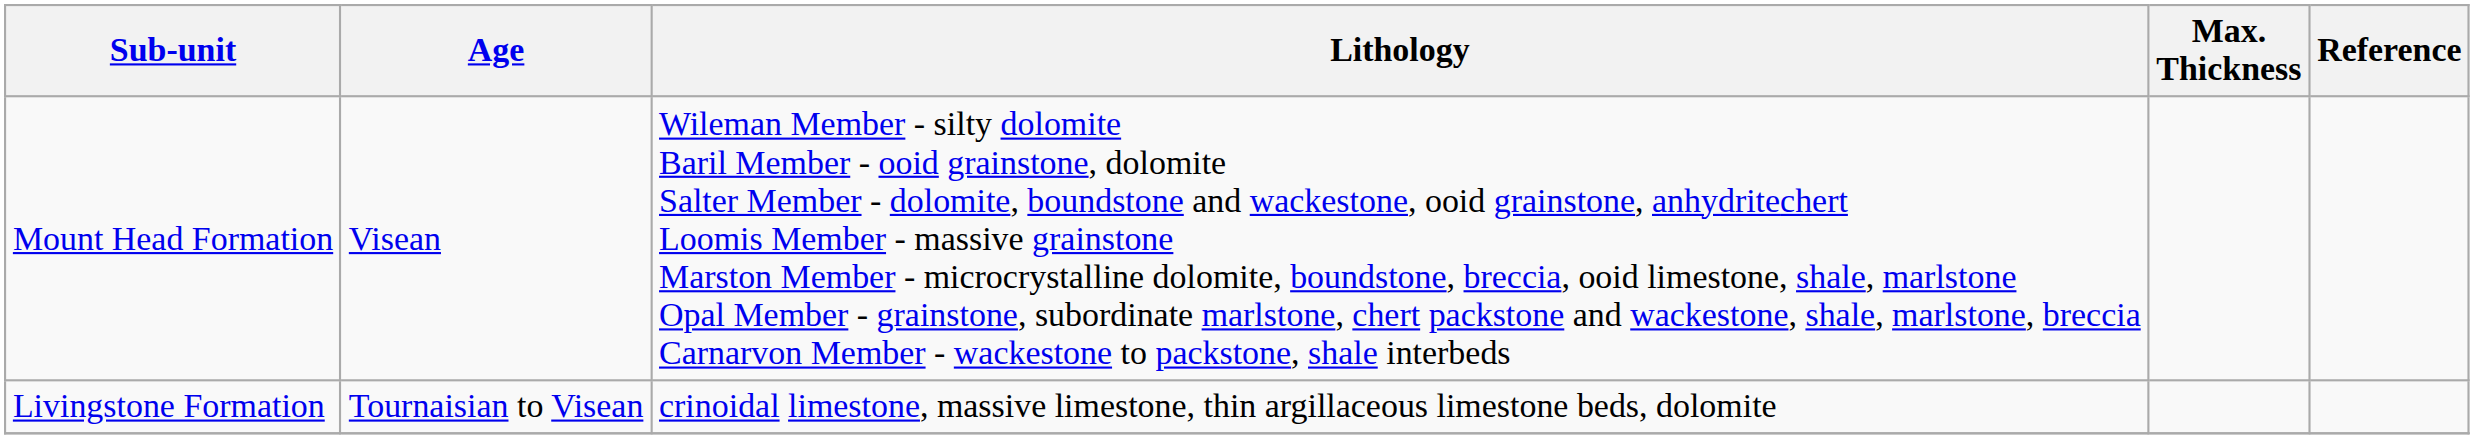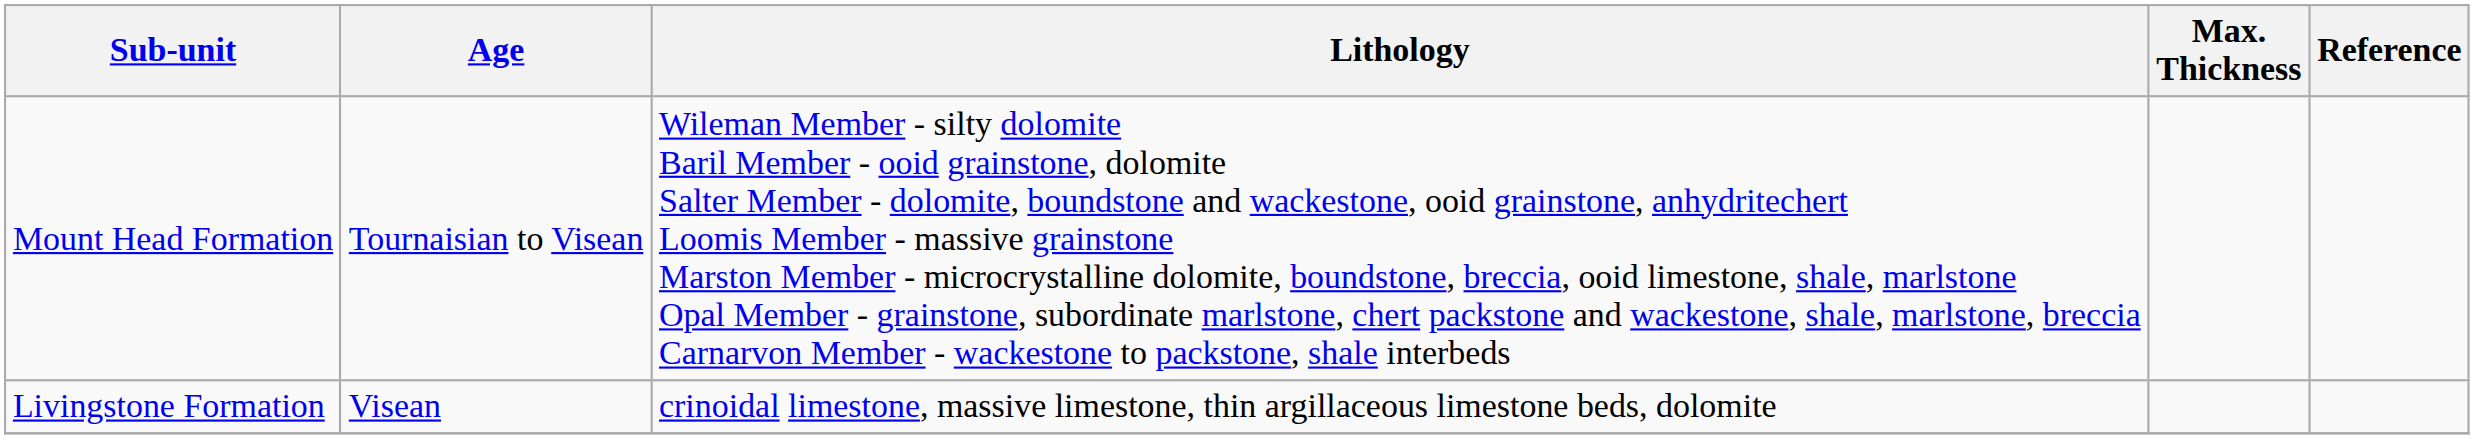(395, 237) Visean -> (496, 237) Tournaisian to Visean
(496, 406) Tournaisian to Visean -> (395, 406) Visean
